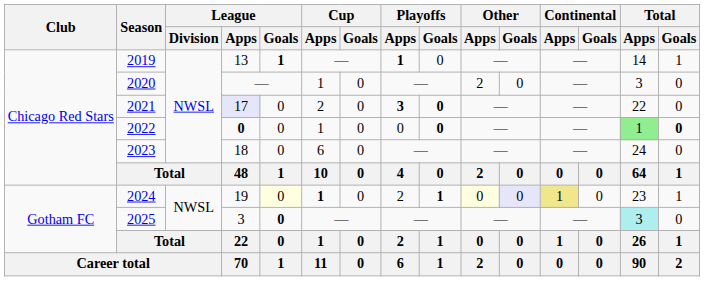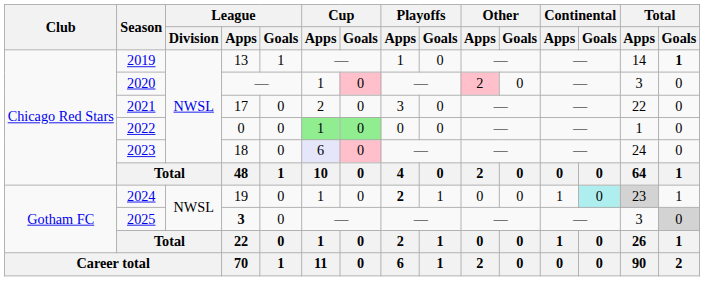(281, 60) bold -> (281, 60) normal
(400, 60) bold -> (400, 60) normal
(679, 60) normal -> (679, 60) bold
(360, 83) no background -> (360, 83) pink background
(480, 83) no background -> (480, 83) pink background
(241, 106) lavender background -> (241, 106) no background
(400, 106) bold -> (400, 106) normal
(440, 106) bold -> (440, 106) normal
(241, 128) bold -> (241, 128) normal
(321, 128) no background -> (321, 128) lightgreen background
(360, 128) no background -> (360, 128) lightgreen background
(440, 128) bold -> (440, 128) normal
(639, 128) lightgreen background -> (639, 128) no background
(679, 128) bold -> (679, 128) normal
(321, 151) no background -> (321, 151) lavender background
(360, 151) no background -> (360, 151) pink background
(281, 196) lightyellow background -> (281, 196) no background
(321, 196) bold -> (321, 196) normal
(400, 196) normal -> (400, 196) bold
(440, 196) bold -> (440, 196) normal
(480, 196) lightyellow background -> (480, 196) no background
(520, 196) lavender background -> (520, 196) no background
(559, 196) khaki background -> (559, 196) no background
(599, 196) no background -> (599, 196) paleturquoise background
(639, 196) no background -> (639, 196) lightgrey background
(241, 219) normal -> (241, 219) bold
(281, 219) bold -> (281, 219) normal
(639, 219) paleturquoise background -> (639, 219) no background
(679, 219) no background -> (679, 219) lightgrey background
